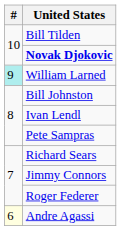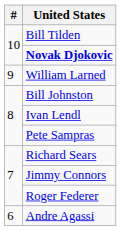(10, 75) paleturquoise background -> (10, 75) no background
(10, 215) lightyellow background -> (10, 215) no background
